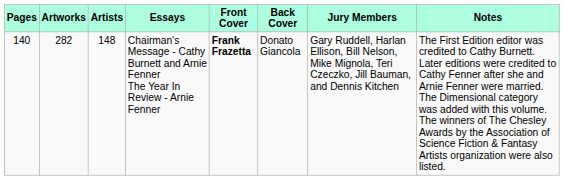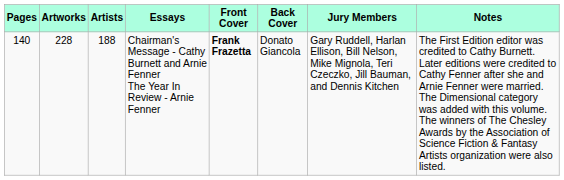(64, 40) 282 -> (64, 40) 228
(107, 40) 148 -> (107, 40) 188
